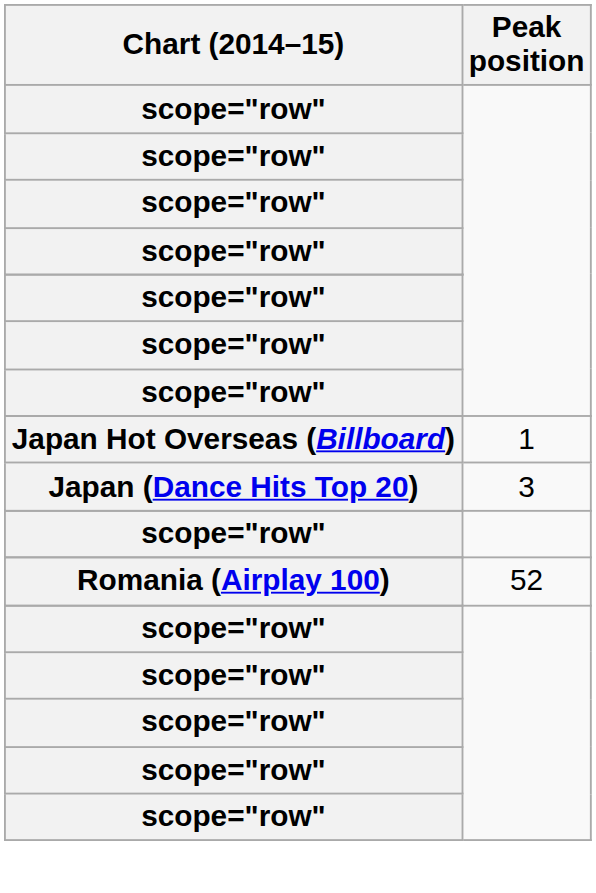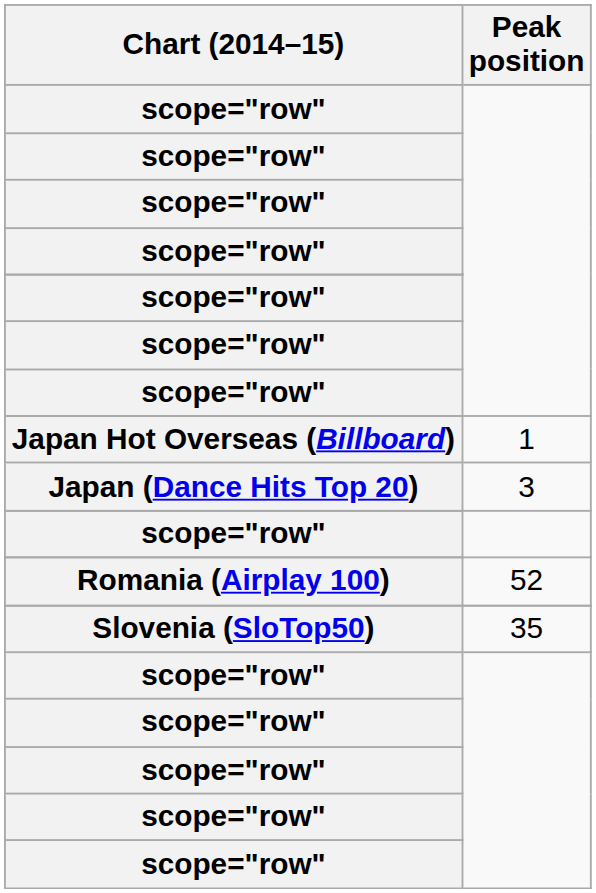+ row: (233, 627)
